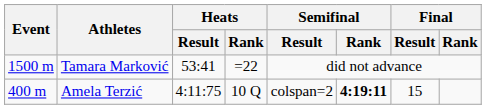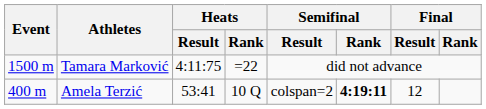(198, 67) 53:41 -> (198, 67) 4:11:75
(198, 92) 4:11:75 -> (198, 92) 53:41
(415, 92) 15 -> (415, 92) 12
